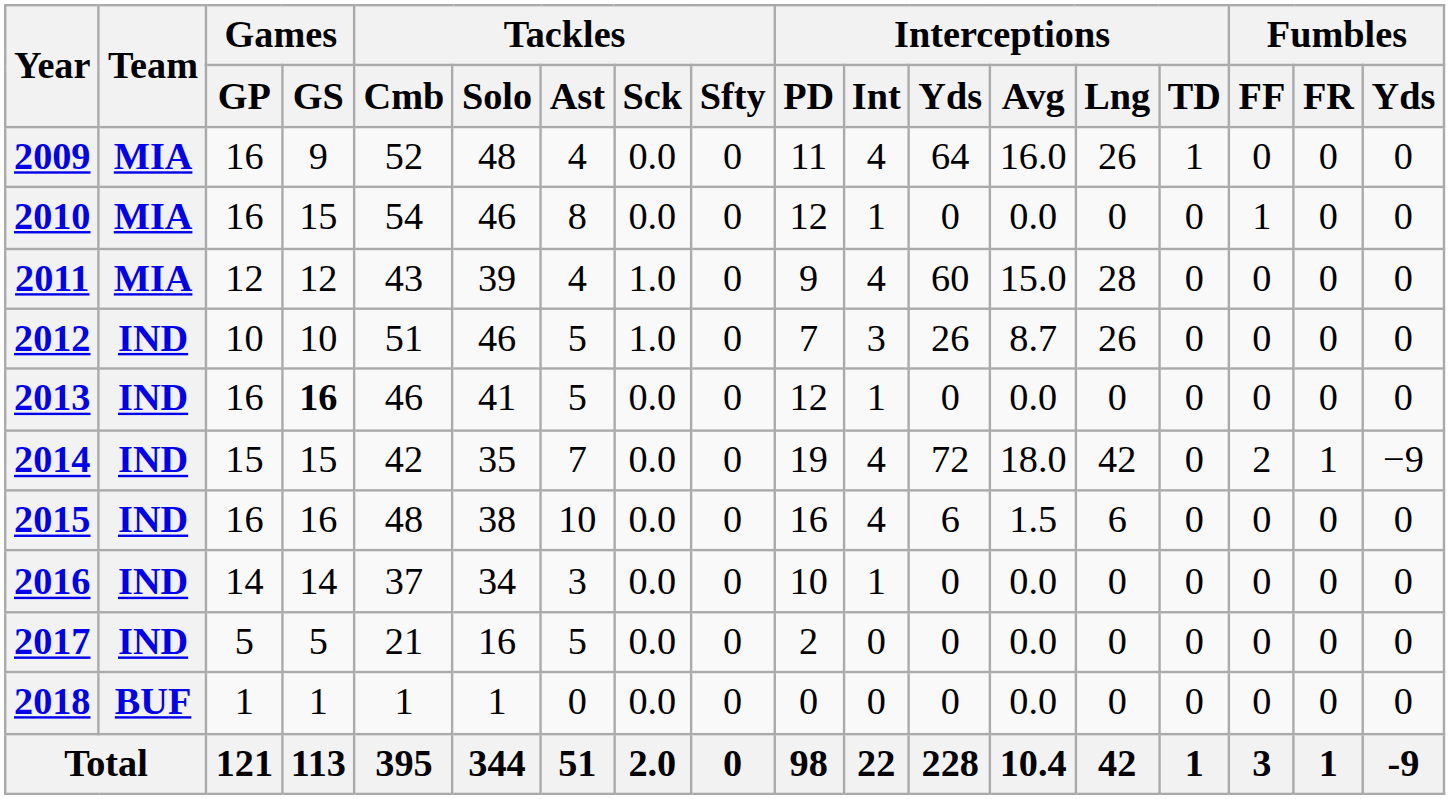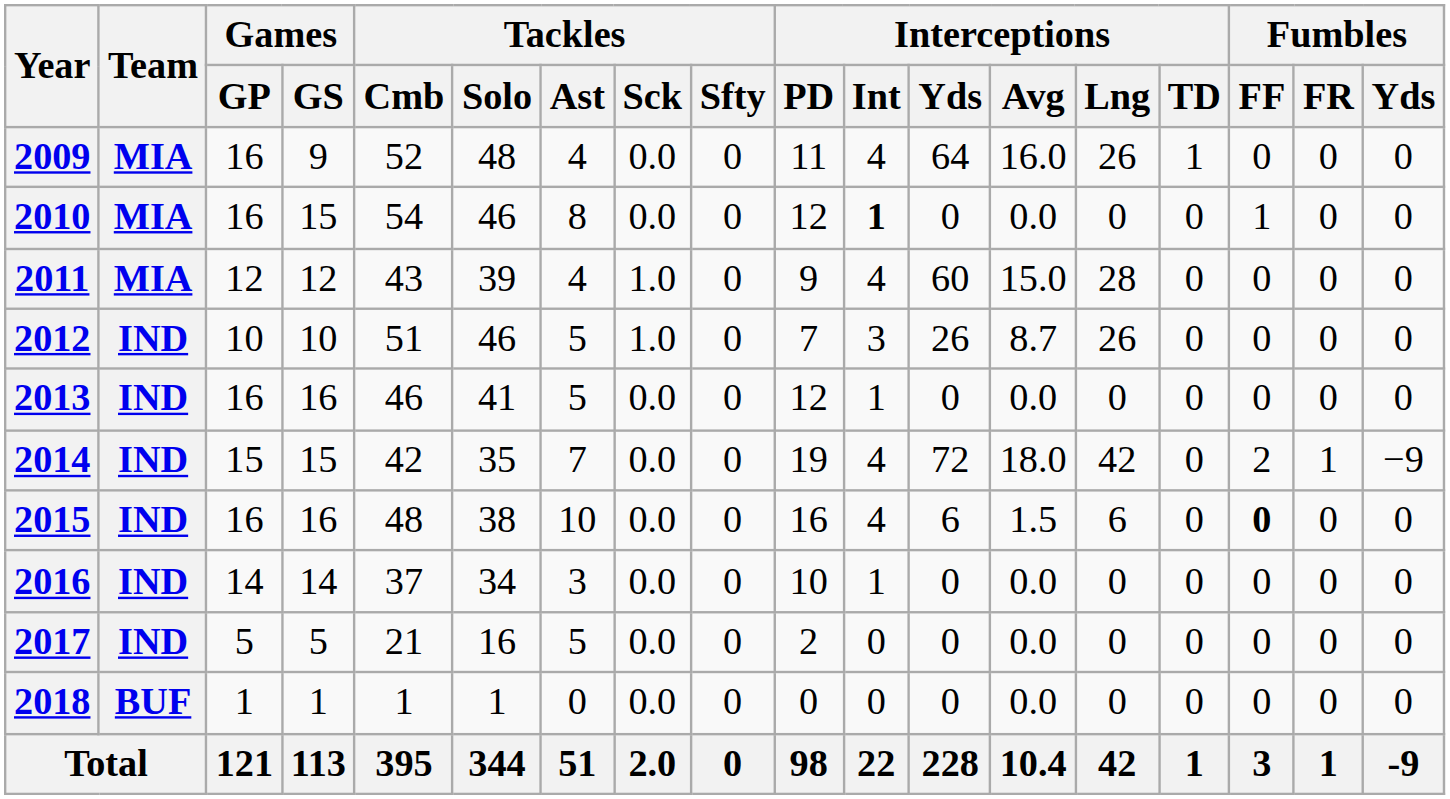(876, 216) normal -> (876, 216) bold
(318, 398) bold -> (318, 398) normal
(1262, 519) normal -> (1262, 519) bold
